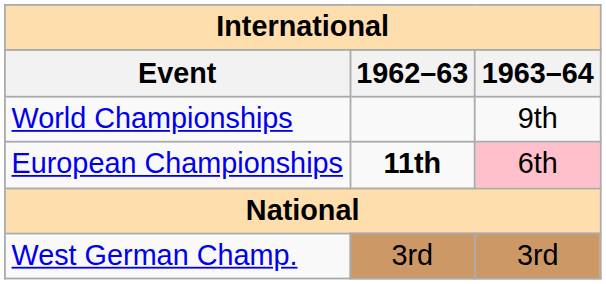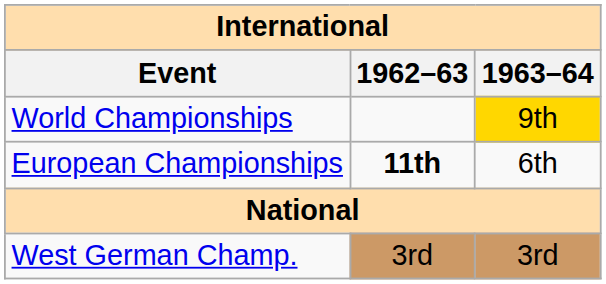(538, 118) no background -> (538, 118) gold background
(538, 164) pink background -> (538, 164) no background
